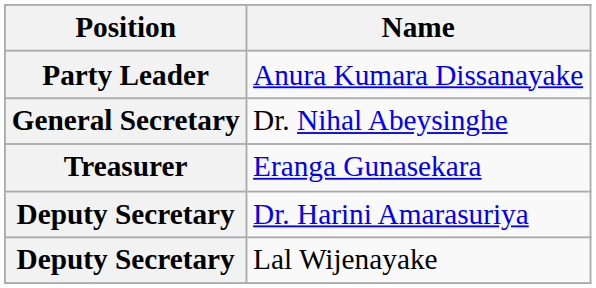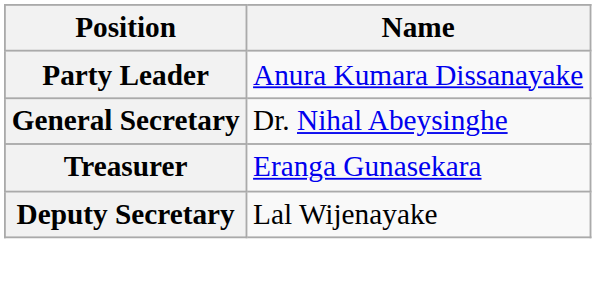- row: (391, 213)
